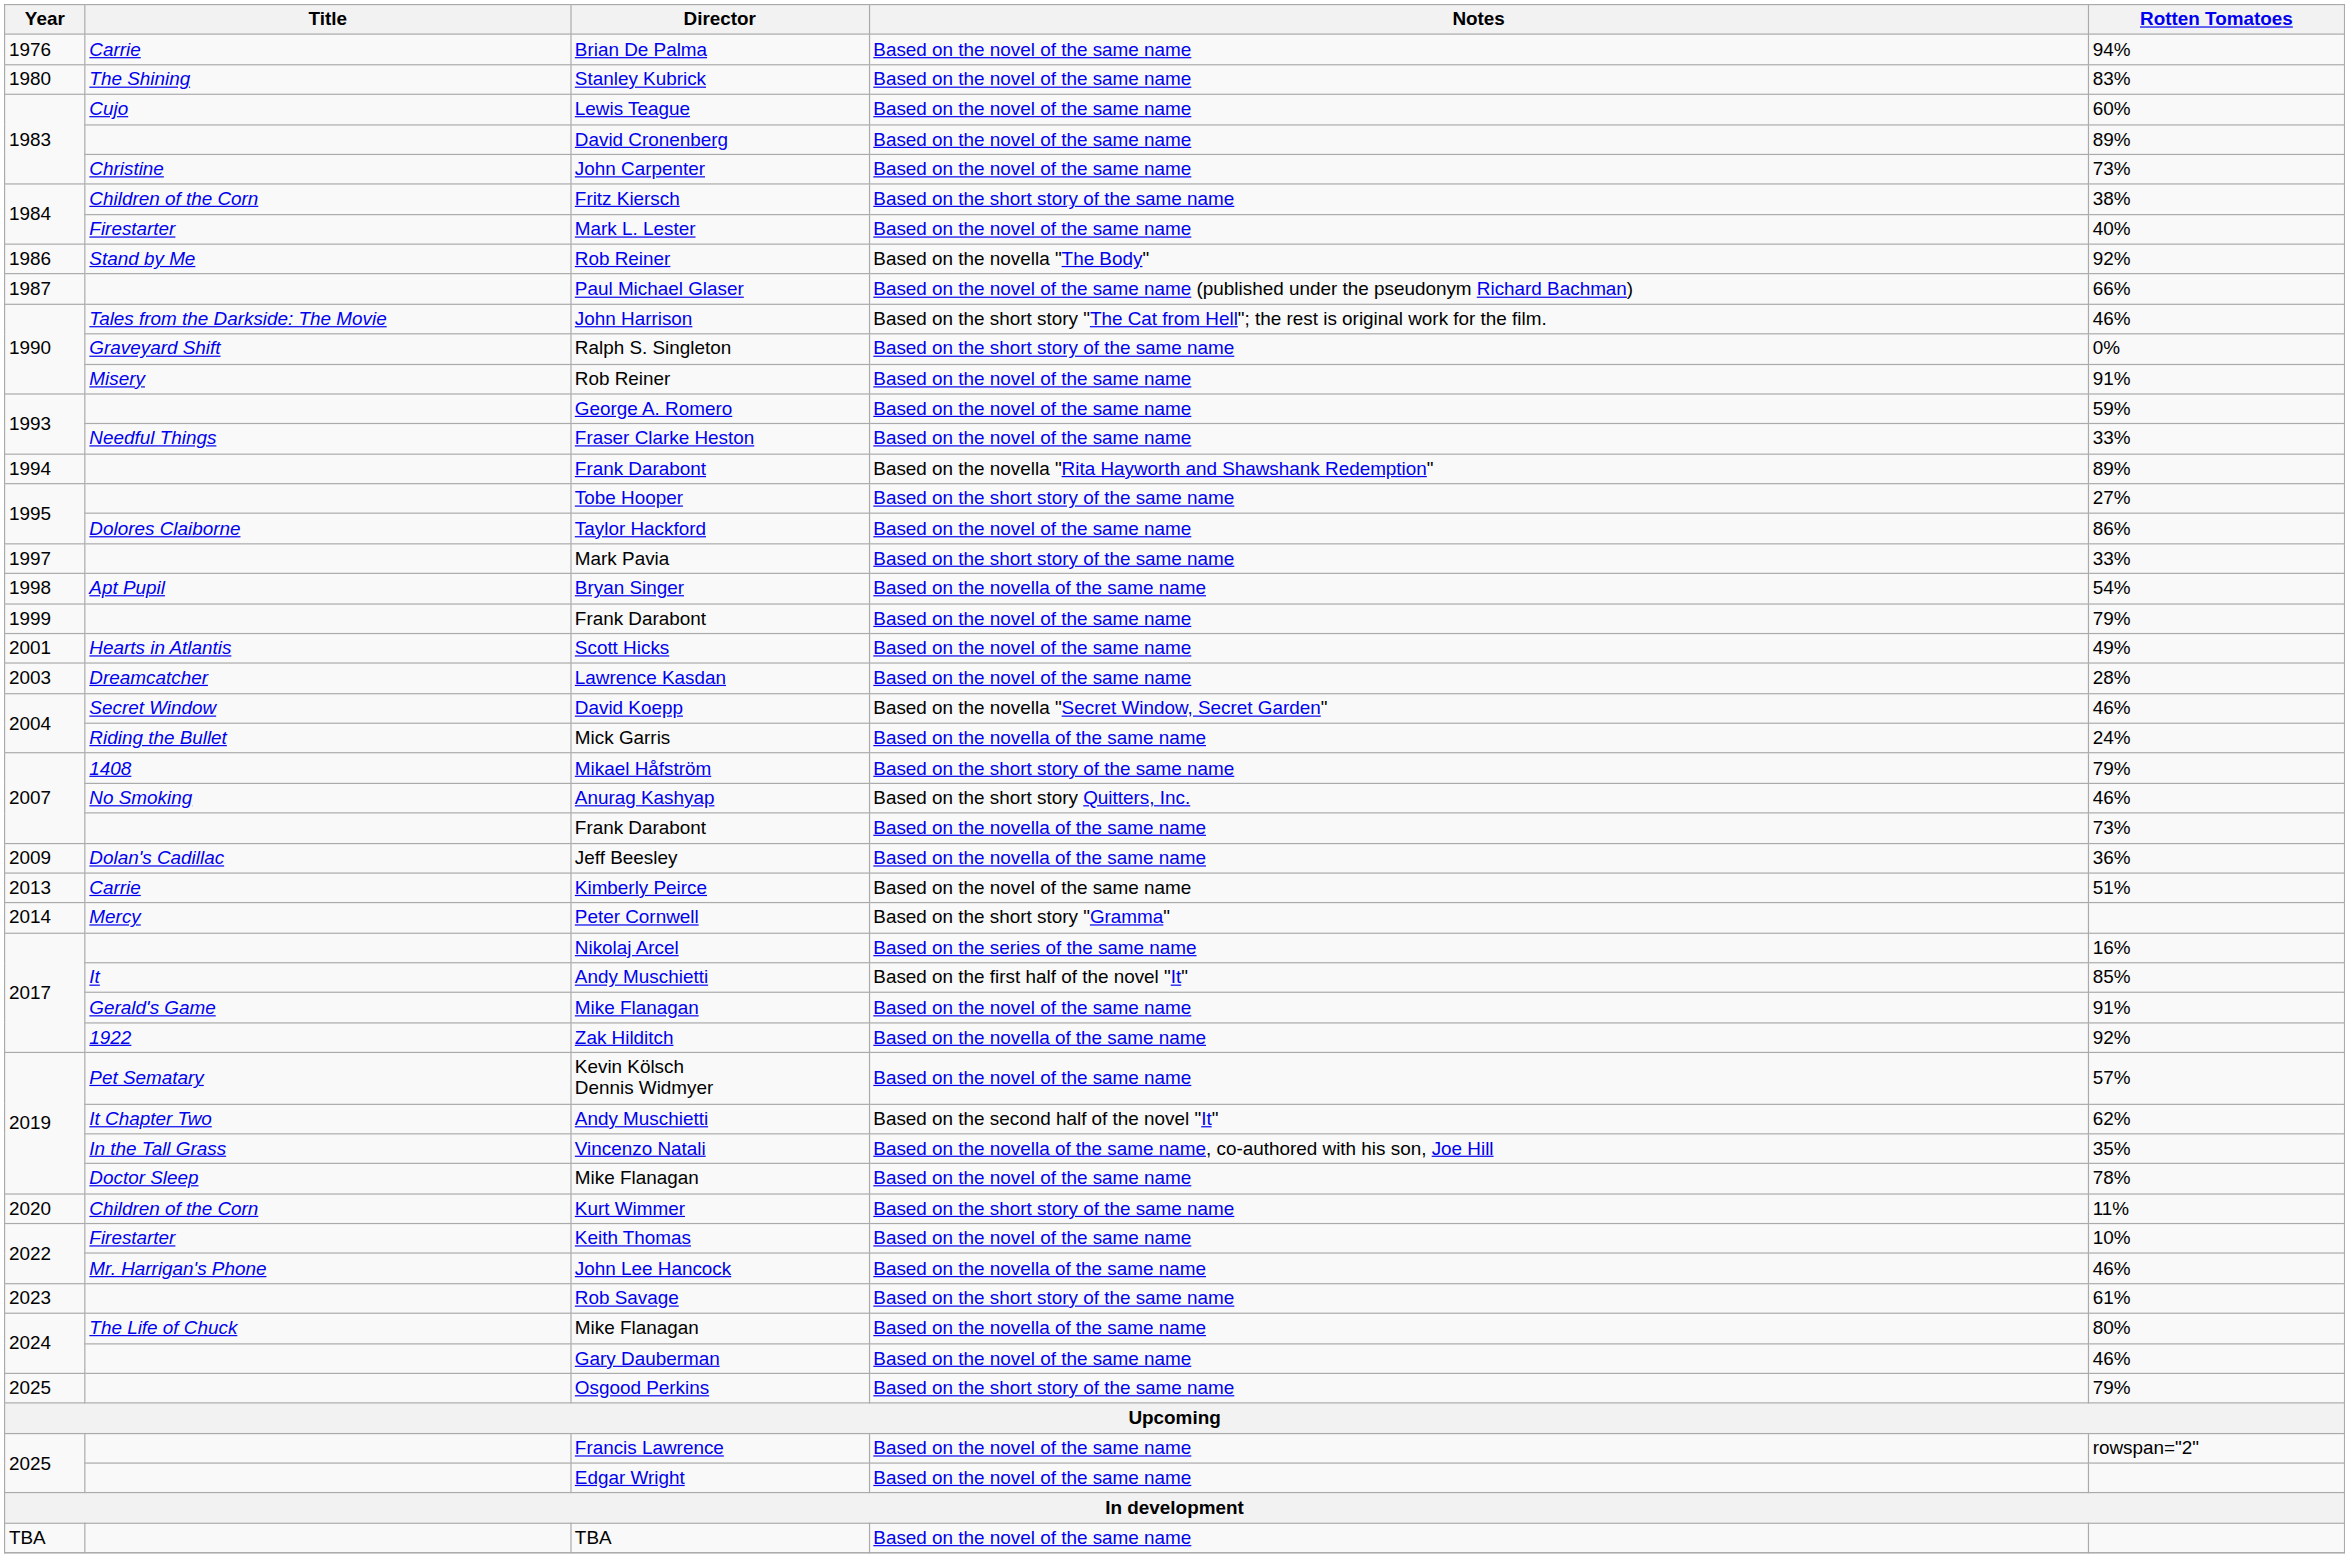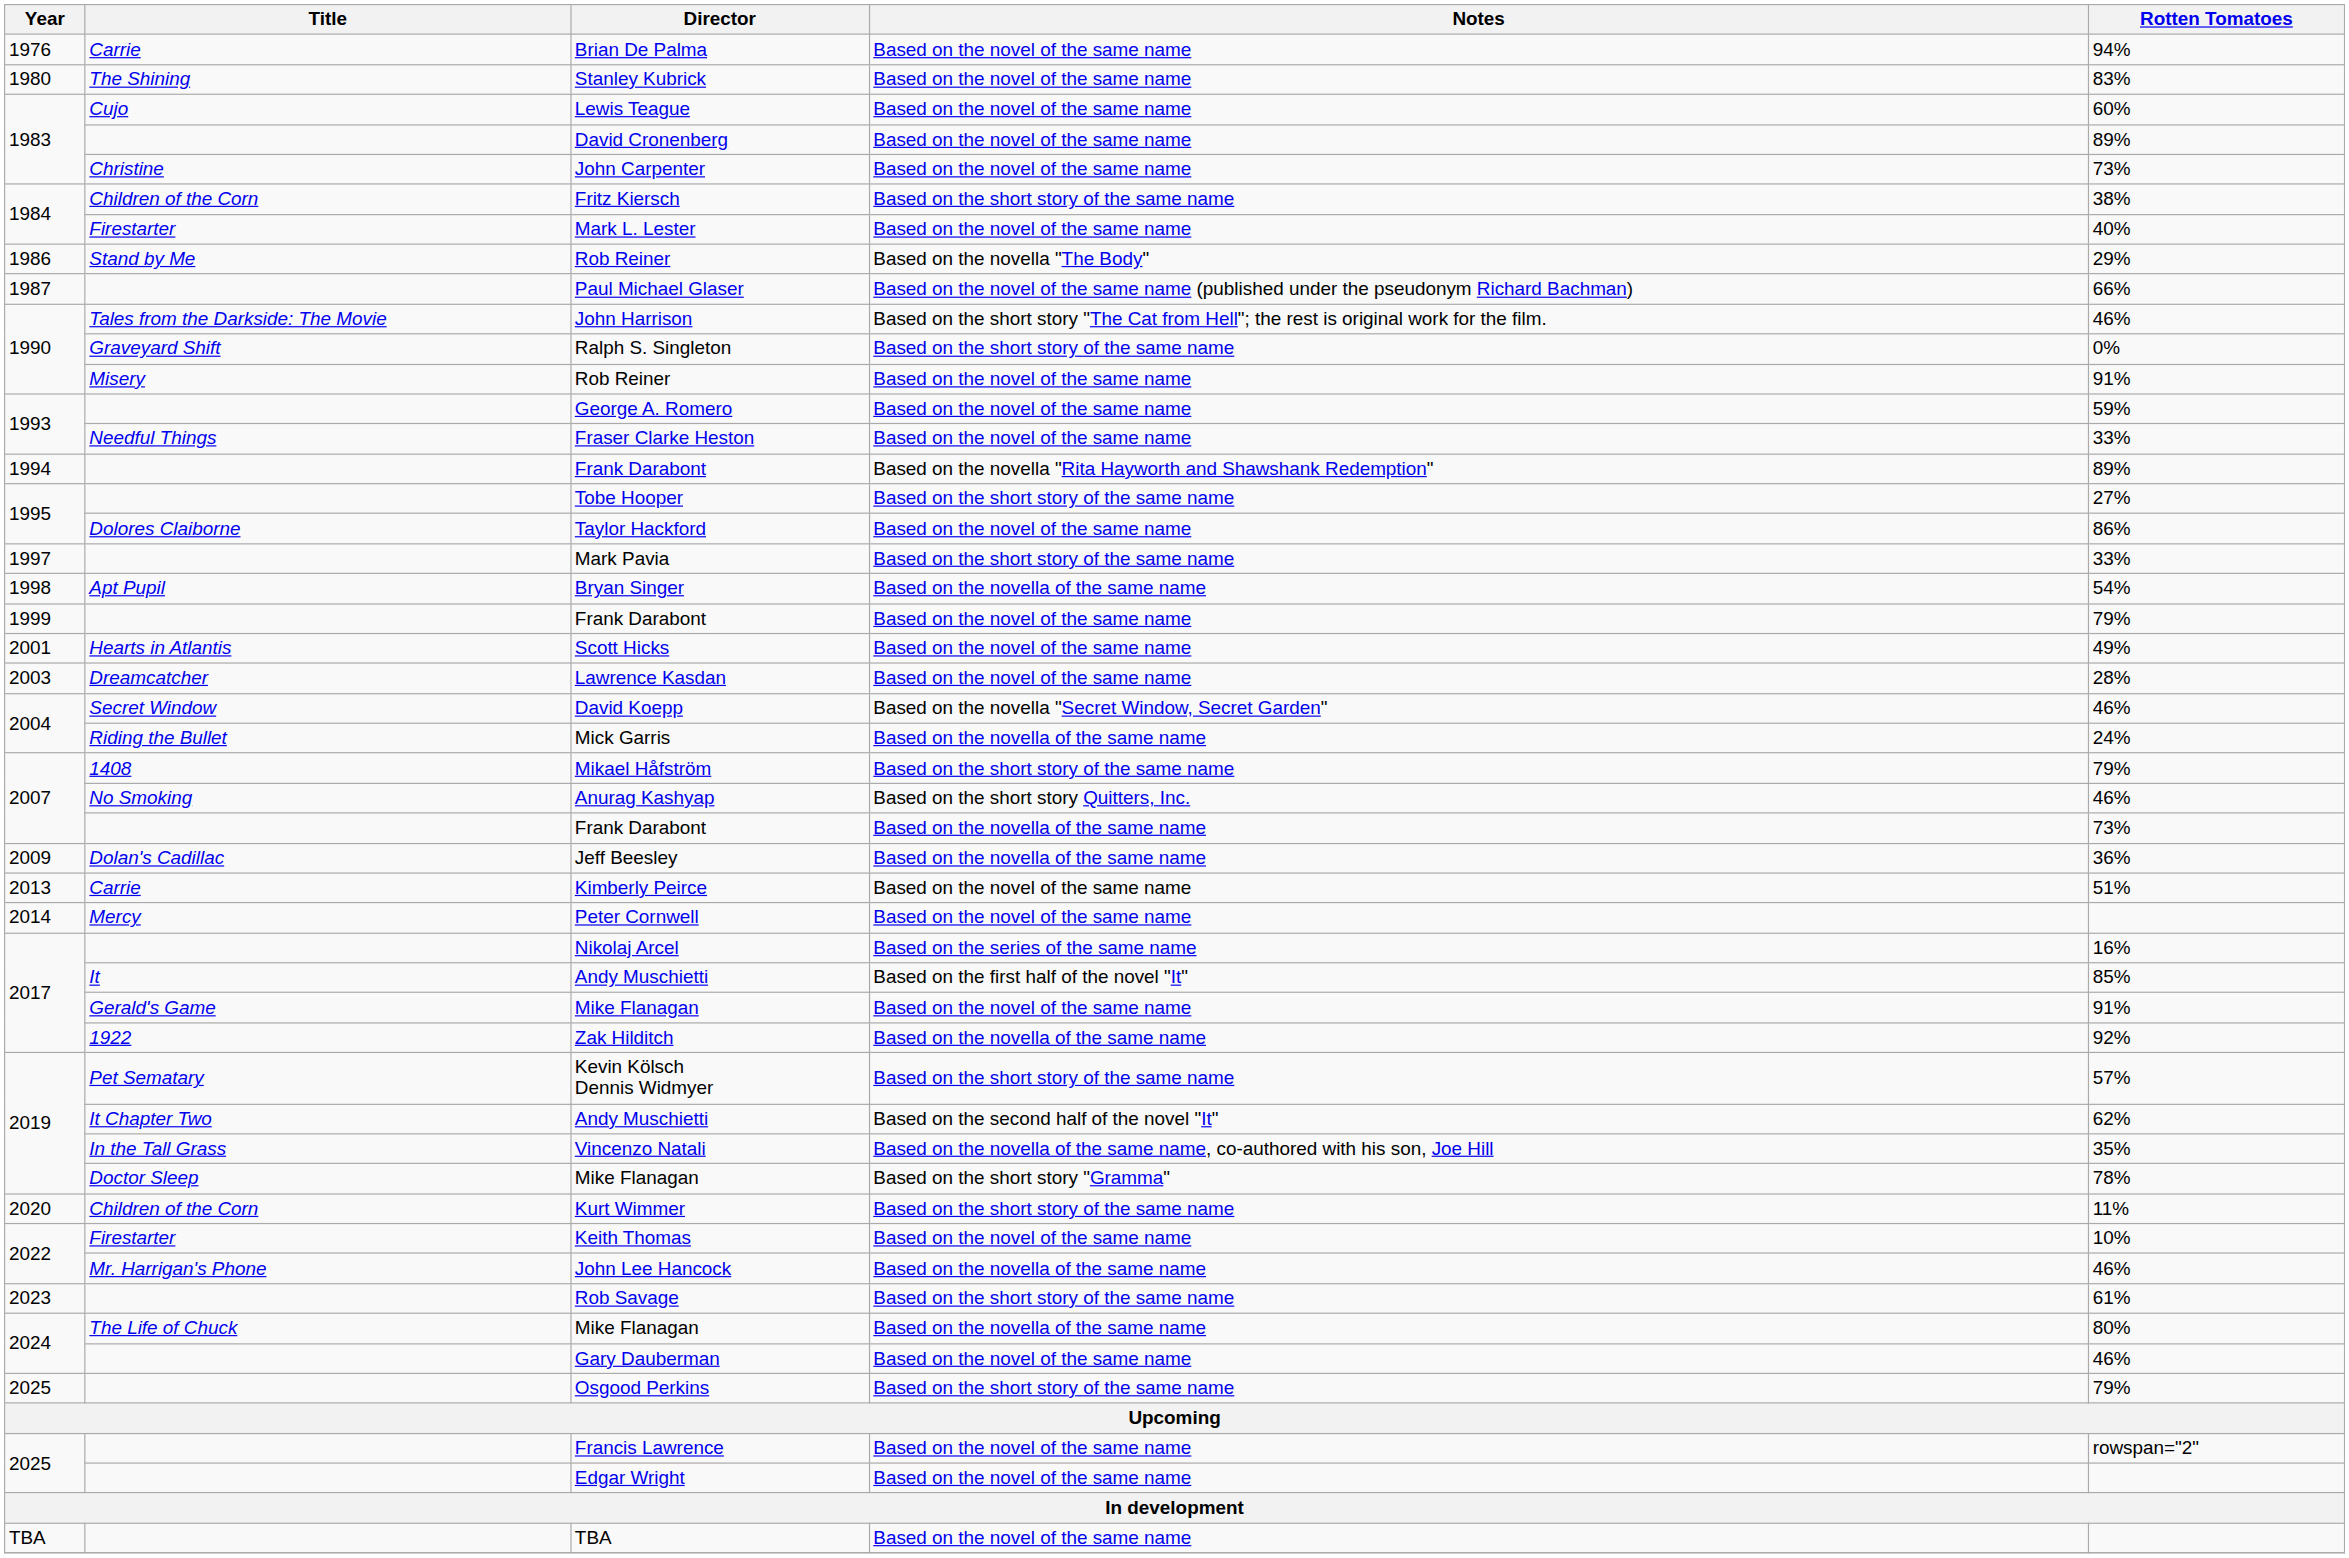(2112, 259) 92% -> (2112, 259) 29%
(1022, 917) Based on the short story "Gramma" -> (1032, 917) Based on the novel of the same name
(1032, 1078) Based on the novel of the same name -> (1054, 1078) Based on the short story of the same name
(1032, 1178) Based on the novel of the same name -> (1022, 1178) Based on the short story "Gramma"
